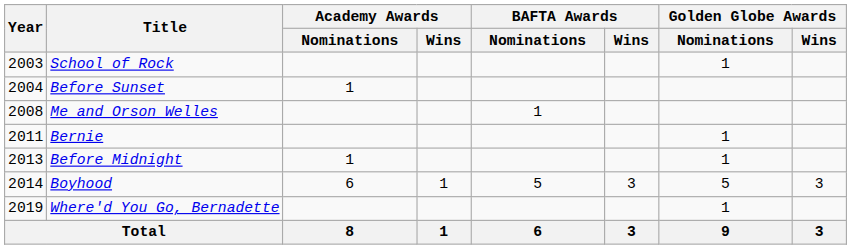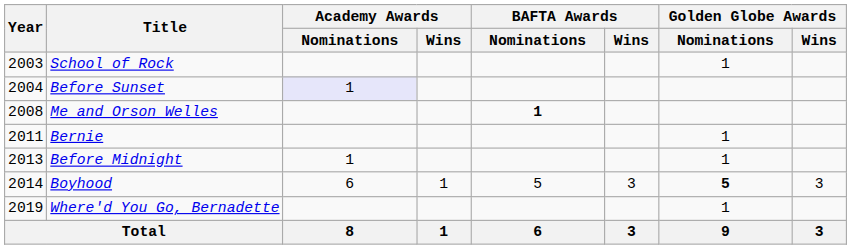(350, 88) no background -> (350, 88) lavender background
(538, 112) normal -> (538, 112) bold
(725, 184) normal -> (725, 184) bold
